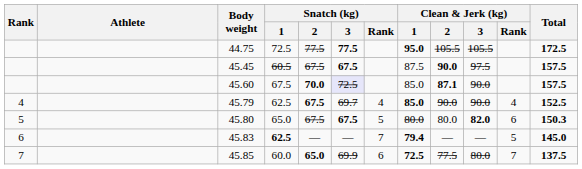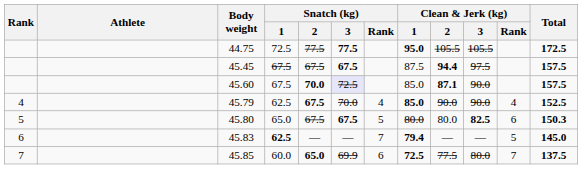(281, 66) 60.5 -> (281, 66) 67.5
(447, 66) 90.0 -> (447, 66) 94.4
(348, 102) 69.7 -> (348, 102) 70.0
(480, 119) 82.0 -> (480, 119) 82.5
